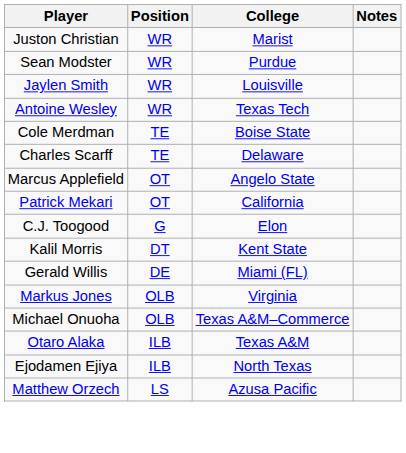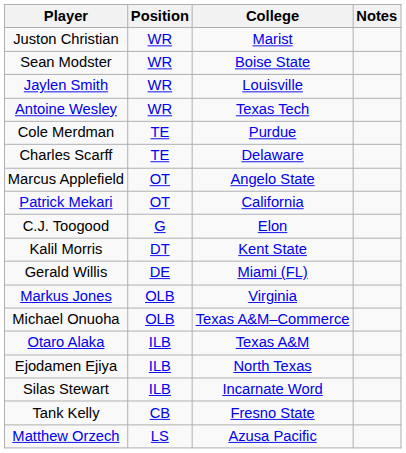(273, 62) Purdue -> (273, 62) Boise State
(273, 132) Boise State -> (273, 132) Purdue
+ row: (66, 389)
+ row: (66, 413)
